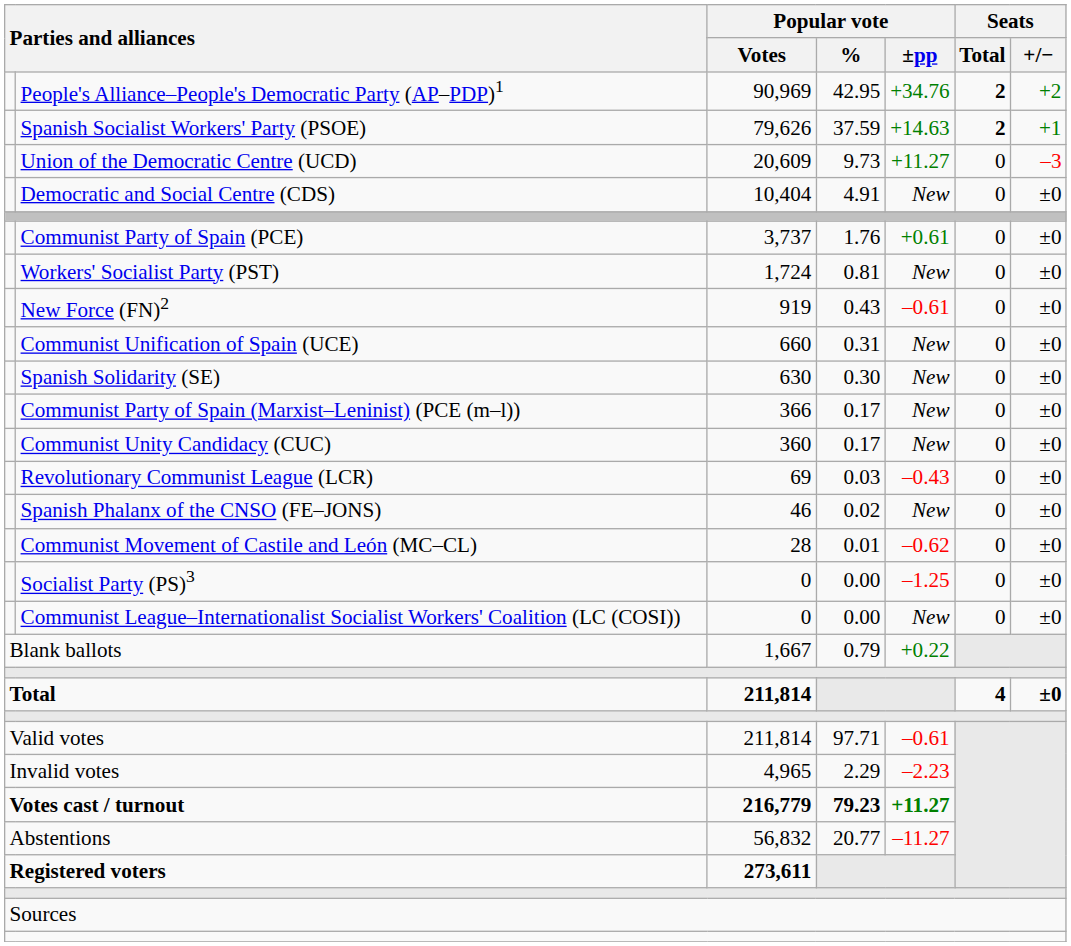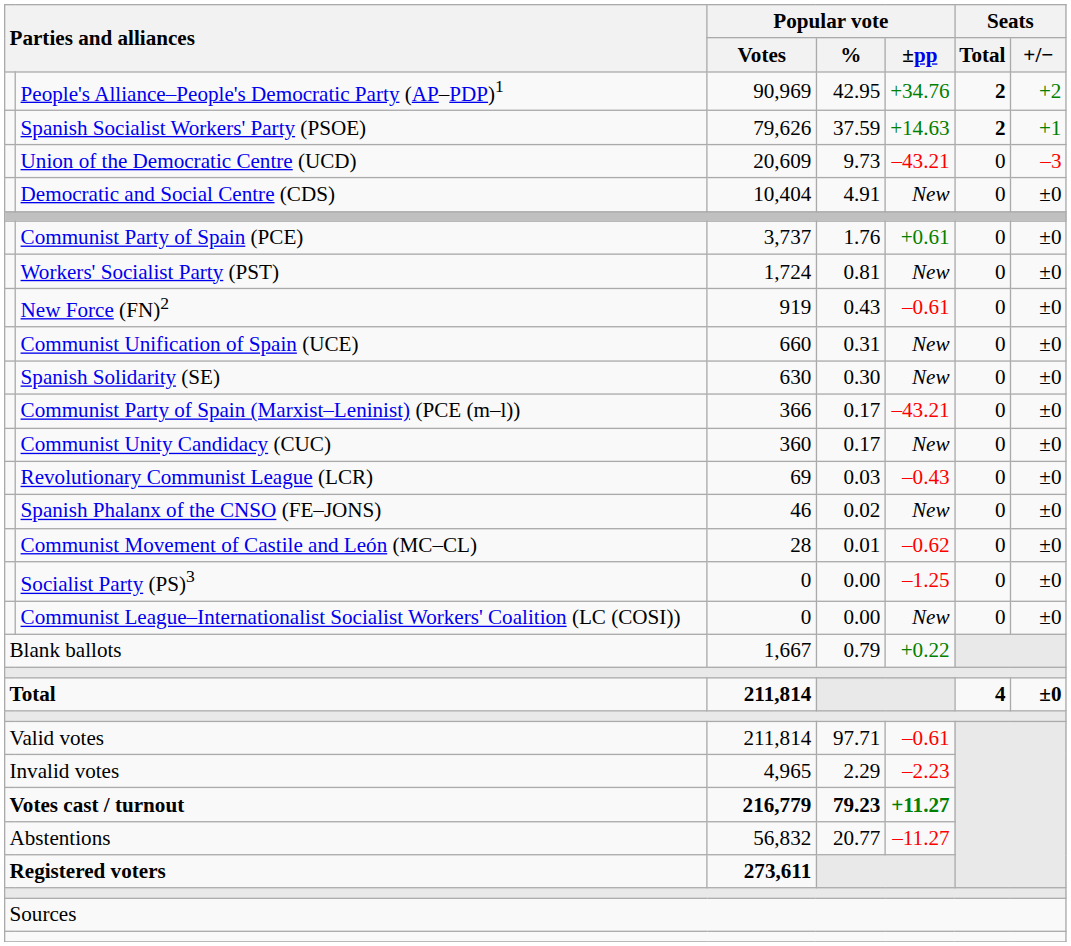(920, 160) +11.27 -> (921, 160) –43.21
(931, 410) New -> (921, 410) –43.21
